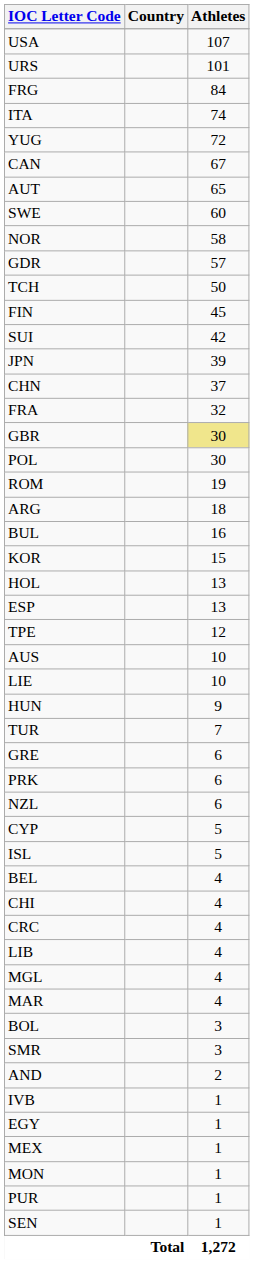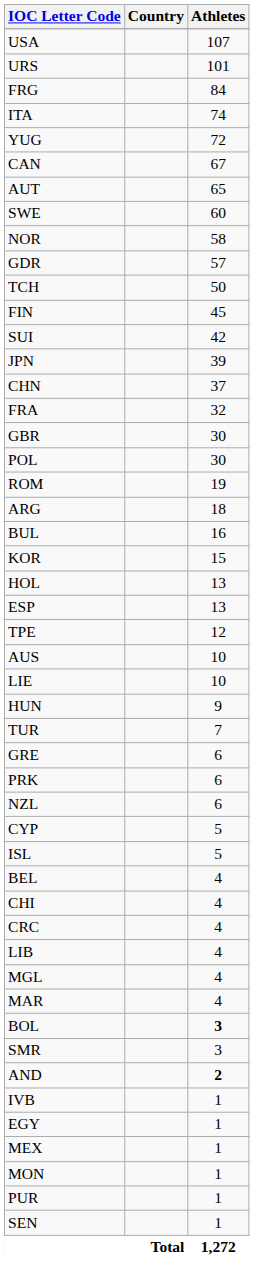(218, 435) khaki background -> (218, 435) no background
(218, 1025) normal -> (218, 1025) bold
(218, 1075) normal -> (218, 1075) bold
